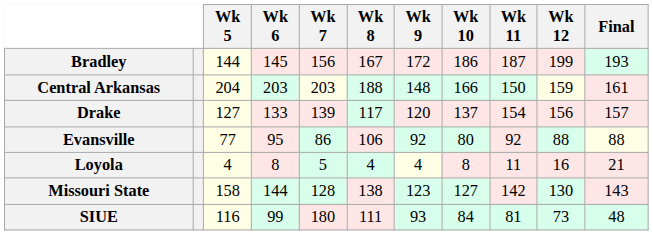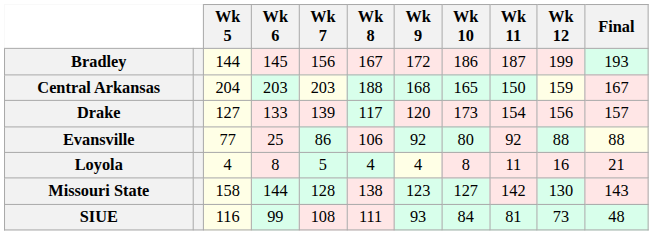(418, 87) 148 -> (418, 87) 168
(466, 87) 166 -> (466, 87) 165
(616, 87) 161 -> (616, 87) 167
(466, 113) 137 -> (466, 113) 173
(275, 139) 95 -> (275, 139) 25
(323, 216) 180 -> (323, 216) 108
